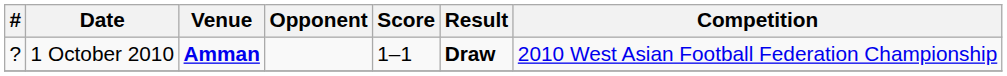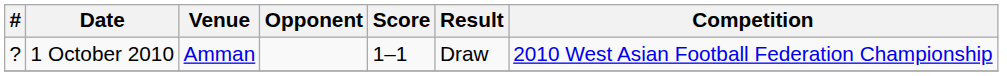(222, 53) bold -> (219, 53) normal
(470, 53) bold -> (464, 53) normal
